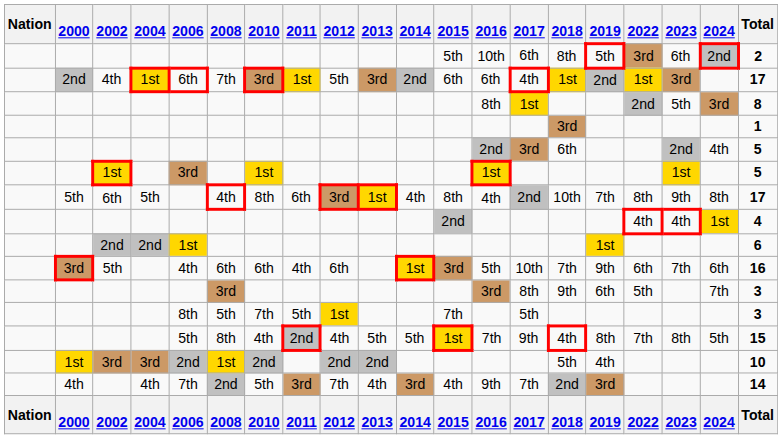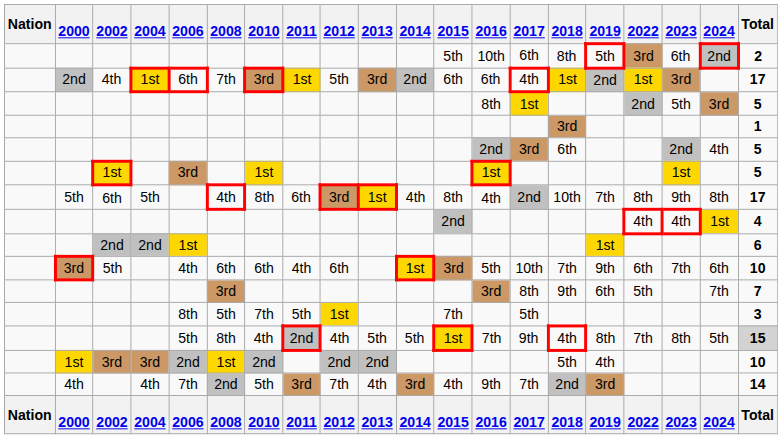(758, 104) 8 -> (758, 104) 5
(758, 268) 16 -> (758, 268) 10
(758, 292) 3 -> (758, 292) 7
(758, 338) no background -> (758, 338) lightgrey background
